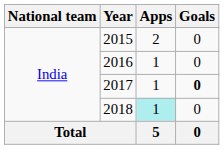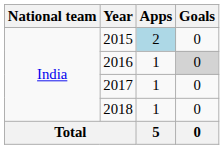(156, 39) no background -> (156, 39) lightblue background
(197, 62) no background -> (197, 62) lightgrey background
(197, 86) bold -> (197, 86) normal
(156, 109) paleturquoise background -> (156, 109) no background
